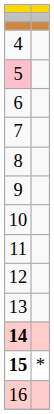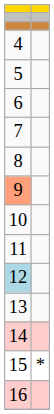(18, 73) pink background -> (18, 73) no background
(18, 190) no background -> (18, 190) lightsalmon background
(18, 277) no background -> (18, 277) lightblue background
(18, 336) bold -> (18, 336) normal
(18, 365) bold -> (18, 365) normal
